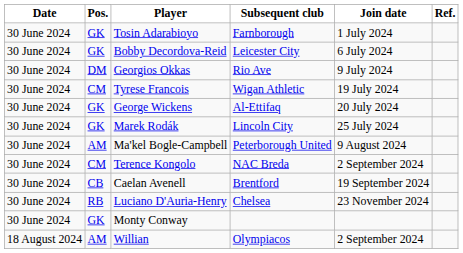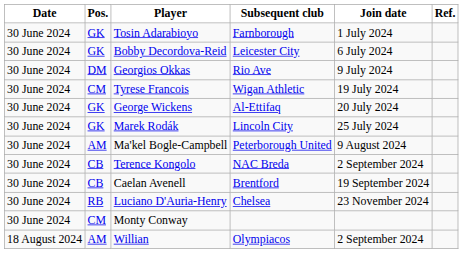(97, 164) CM -> (95, 164) CB
(96, 220) GK -> (97, 220) CM
